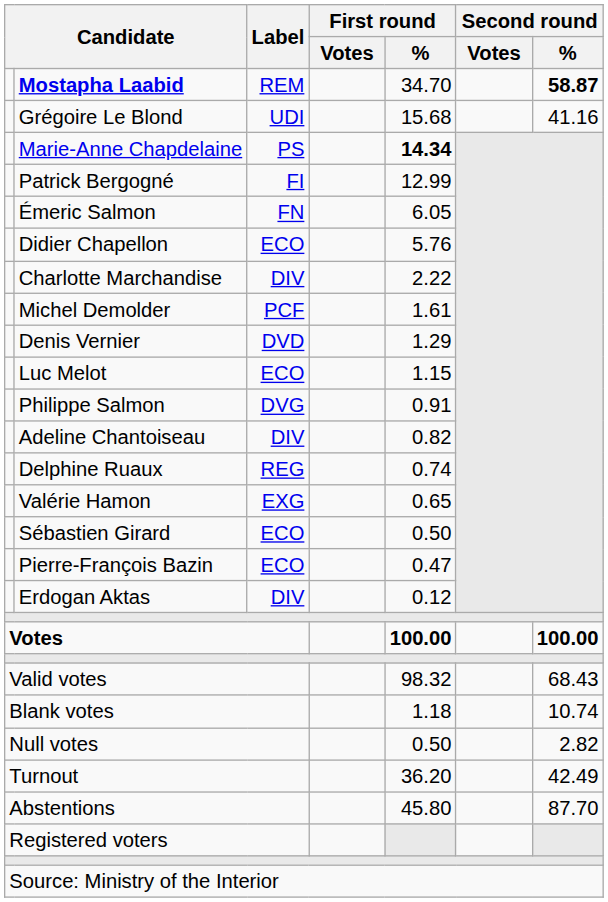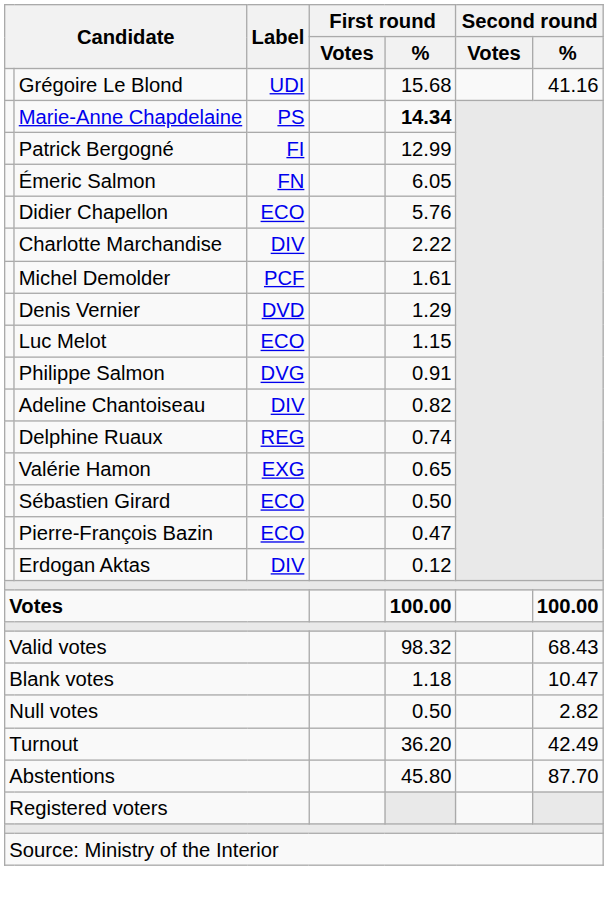- row: (101, 85)
(573, 712) 10.74 -> (573, 680) 10.47
